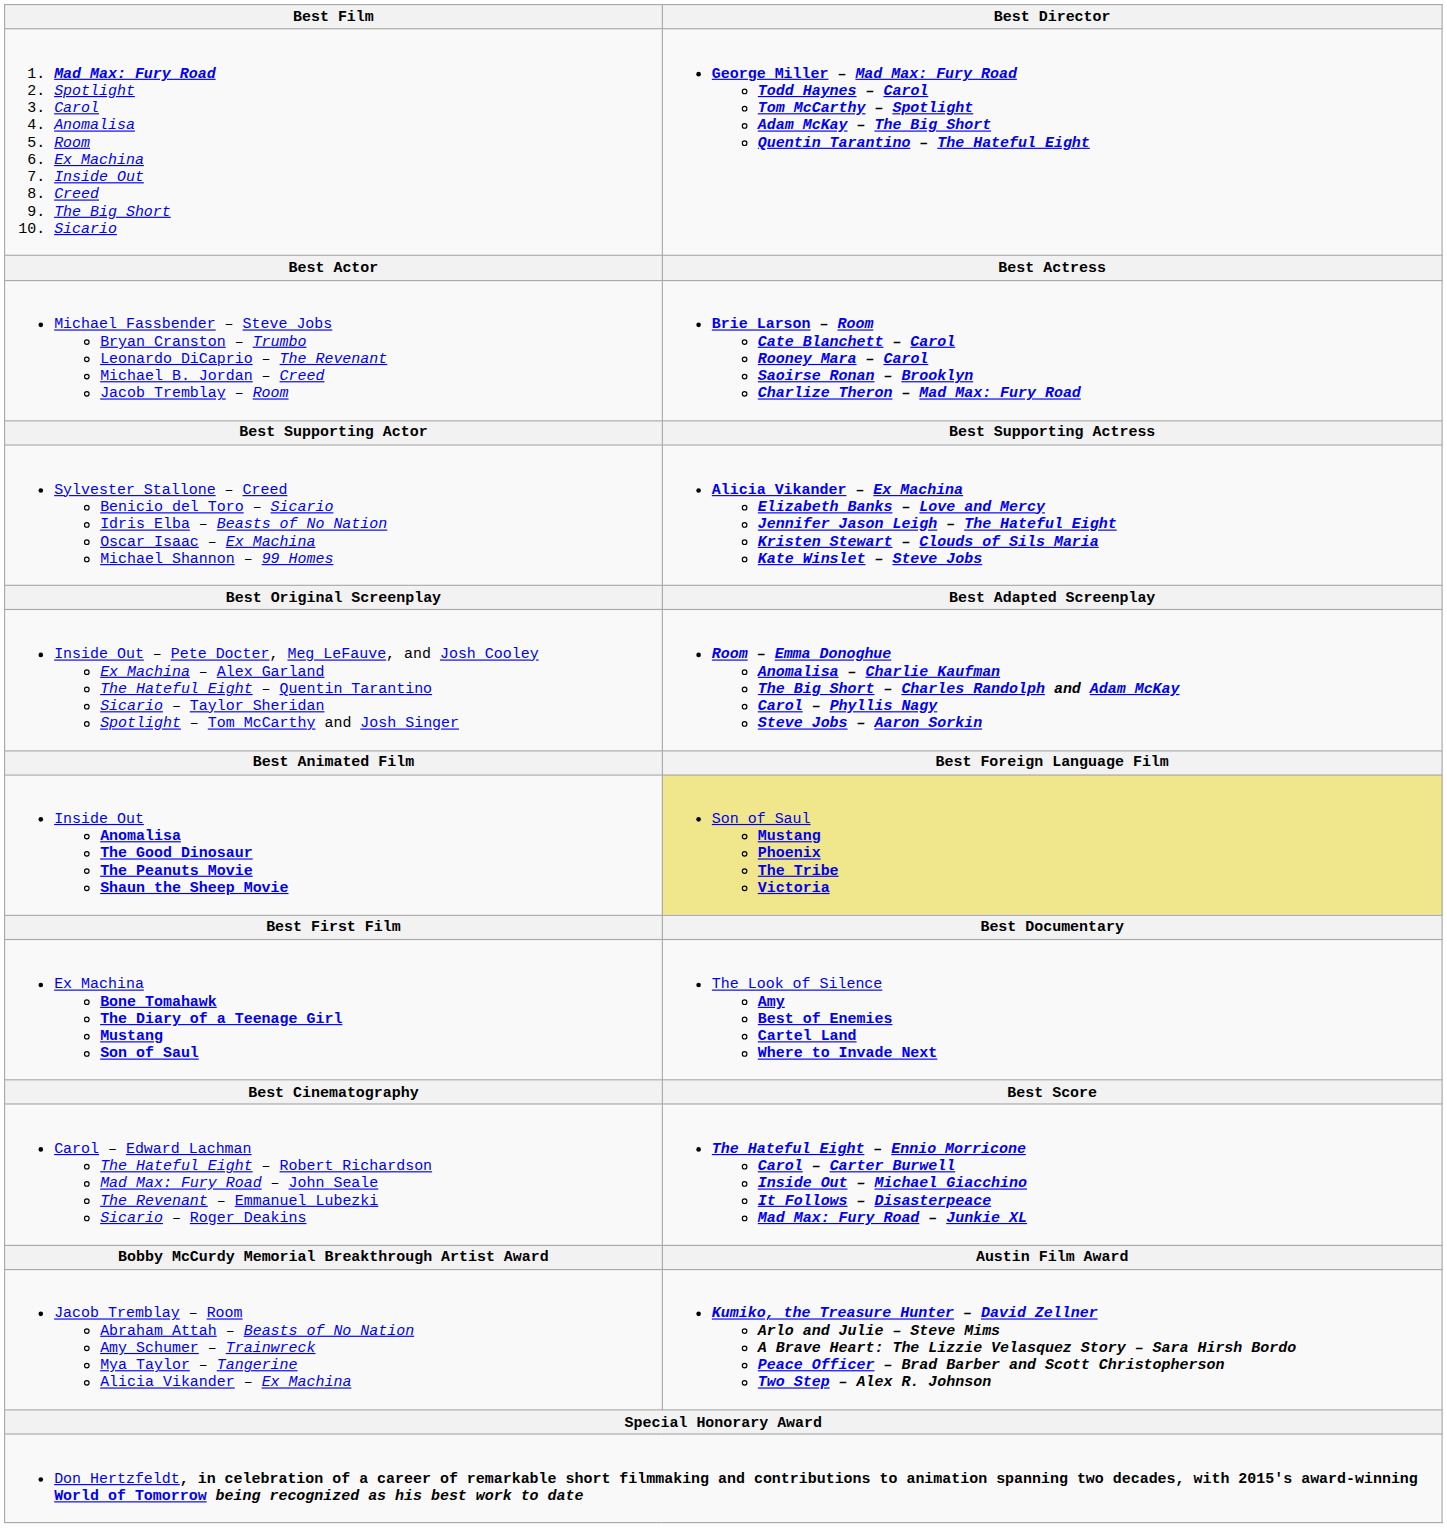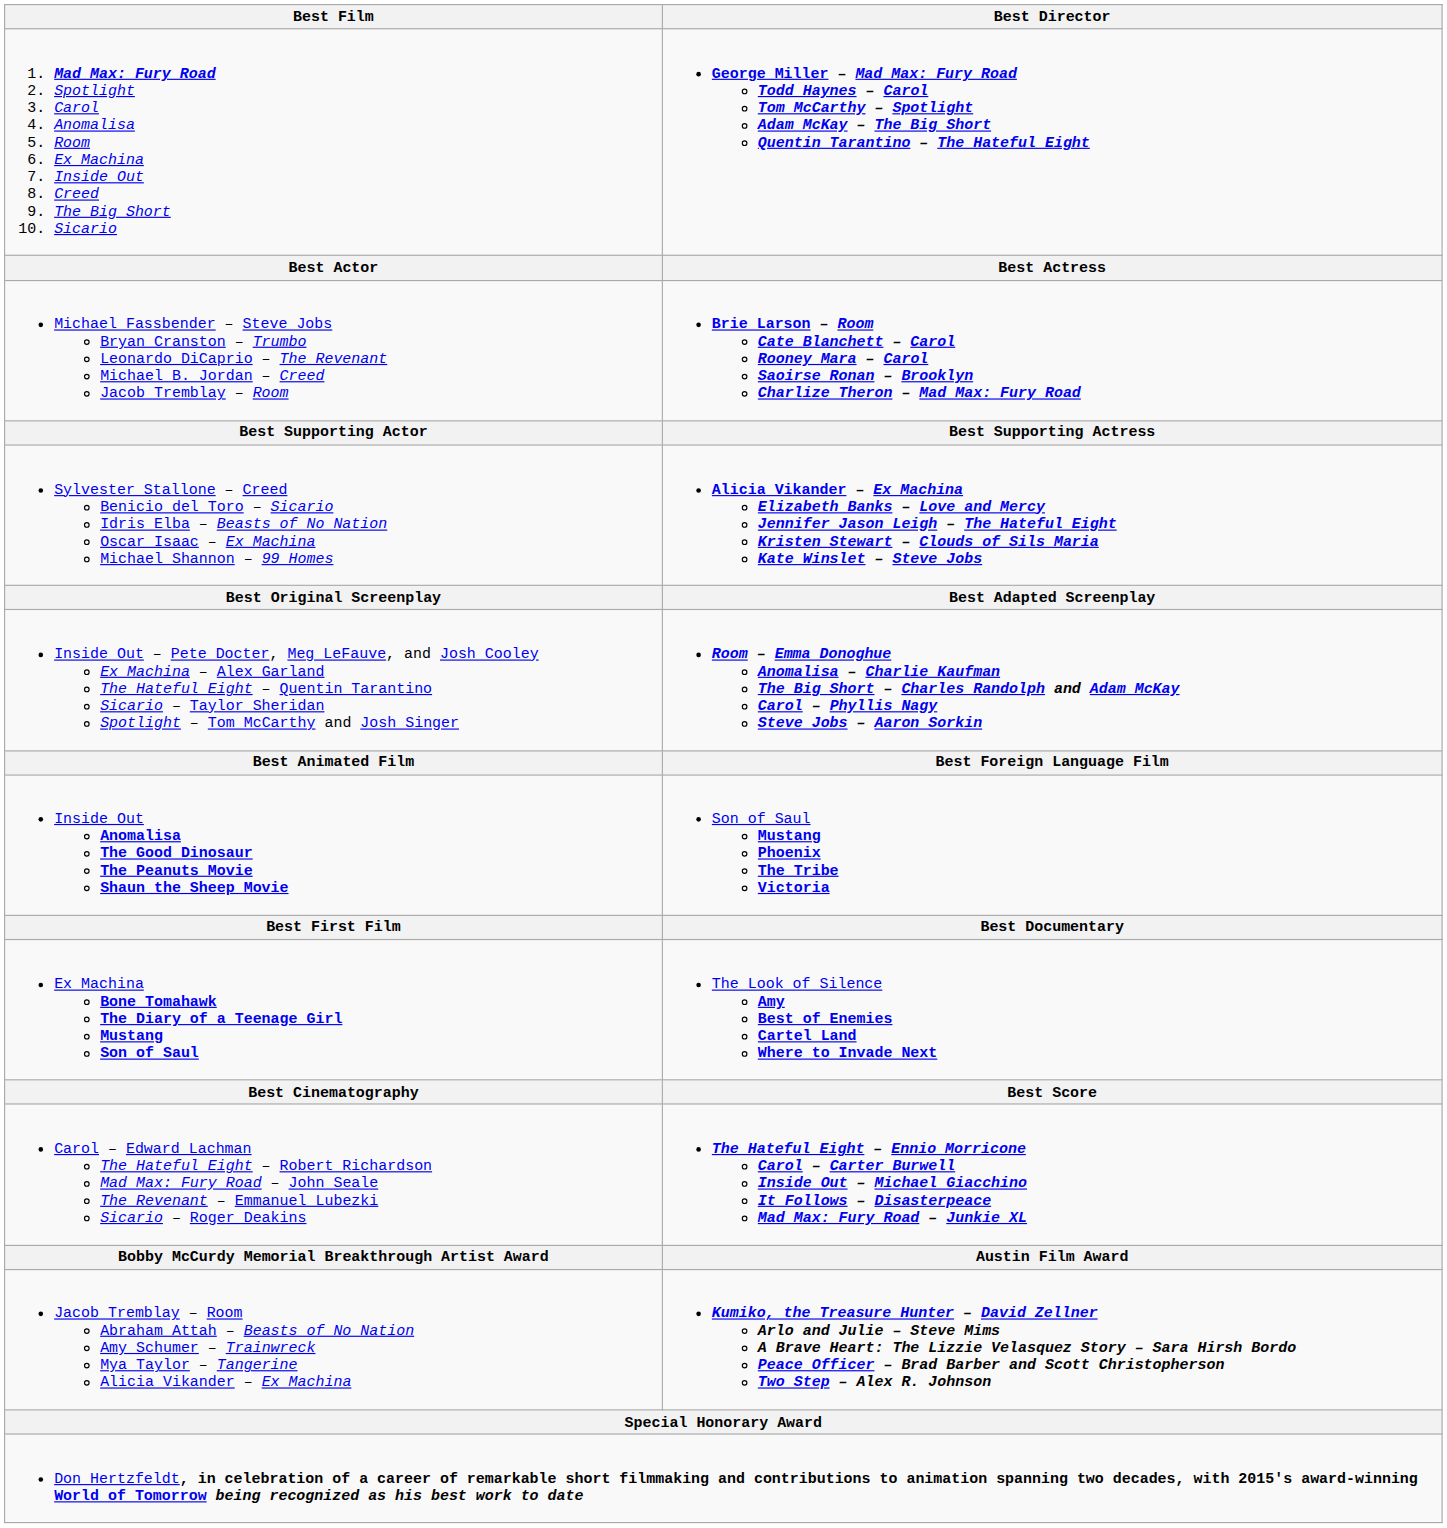(1052, 854) khaki background -> (1052, 854) no background
